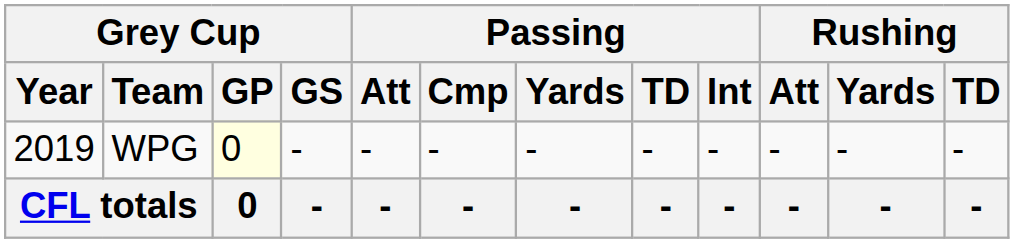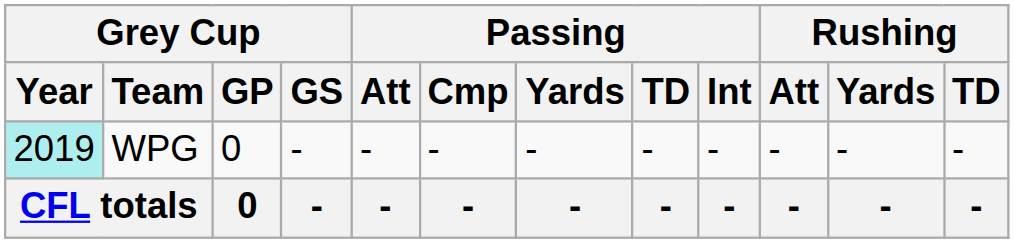(54, 149) no background -> (54, 149) paleturquoise background
(231, 149) lightyellow background -> (231, 149) no background
